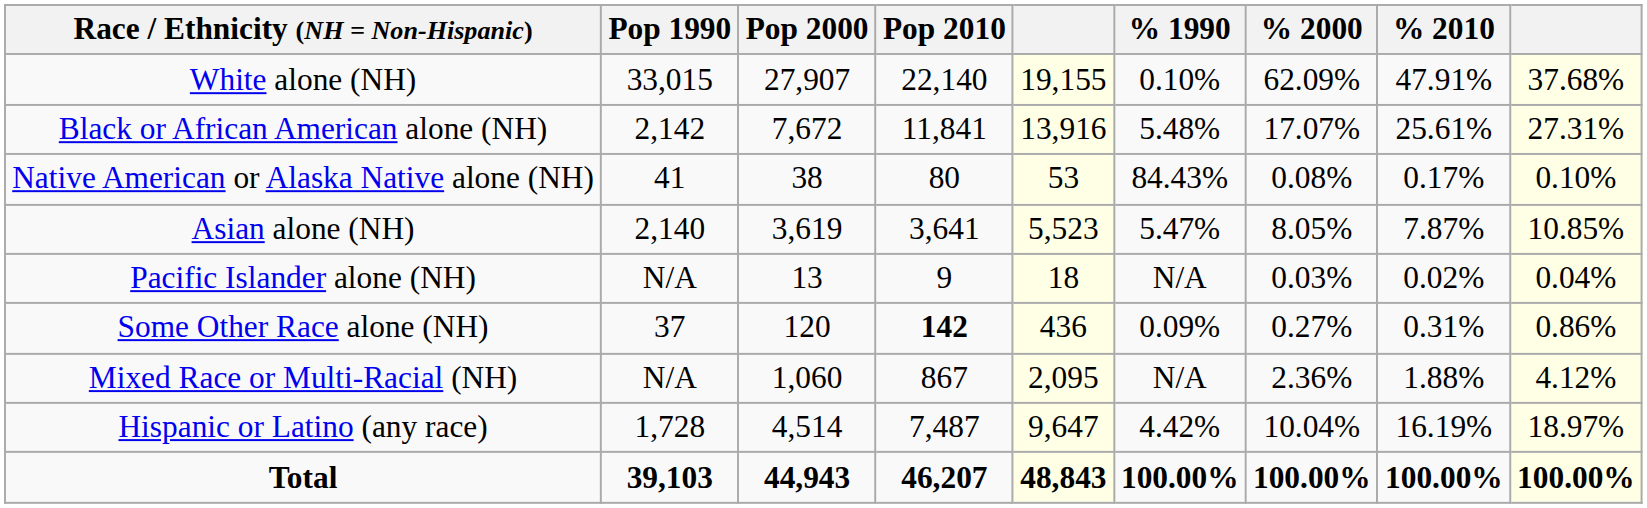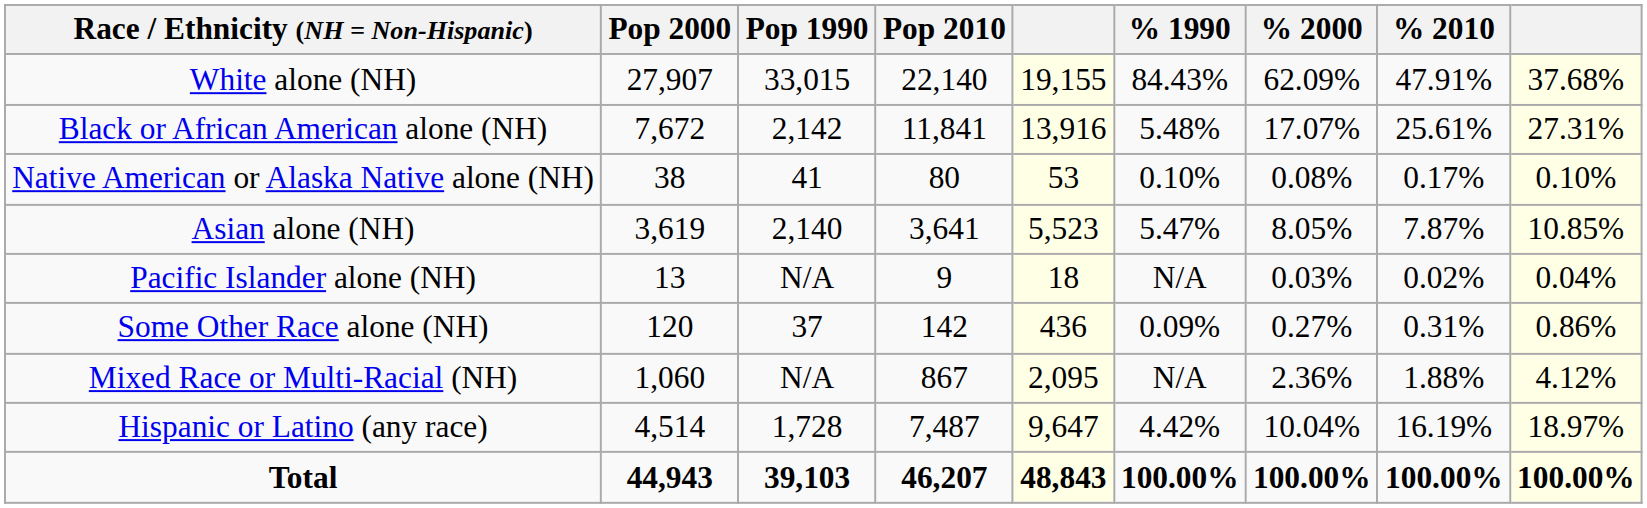columns swapped: (670, 29) <-> (807, 29)
(1180, 79) 0.10% -> (1180, 79) 84.43%
(1180, 178) 84.43% -> (1180, 178) 0.10%
(944, 327) bold -> (944, 327) normal
